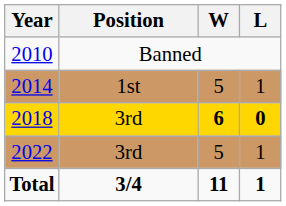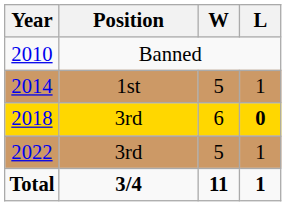(219, 119) bold -> (219, 119) normal
